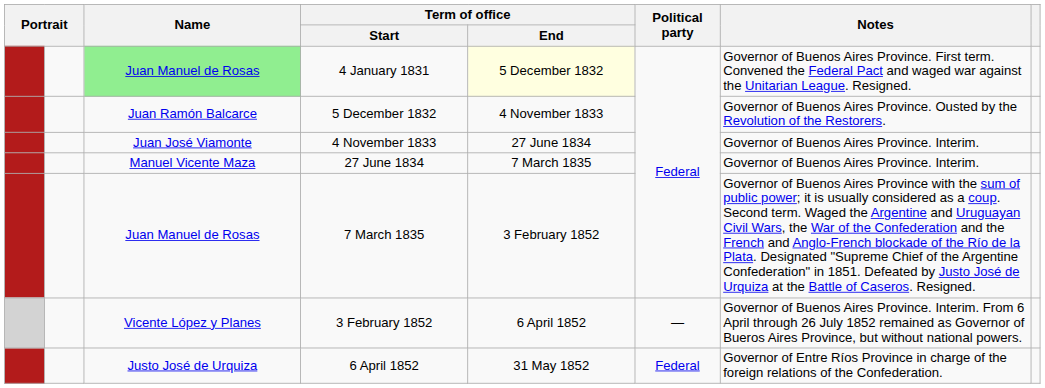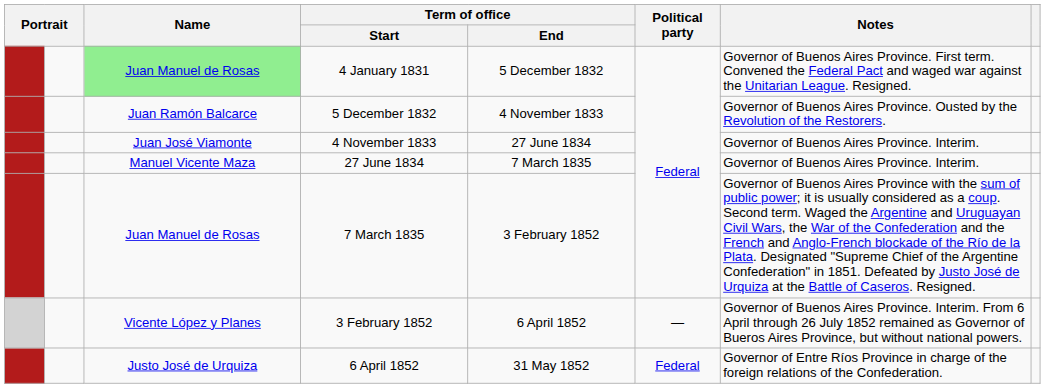(551, 71) lightyellow background -> (551, 71) no background
